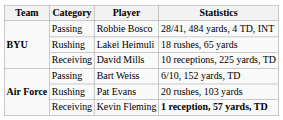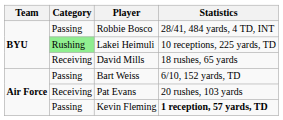(68, 44) no background -> (68, 44) lightgreen background
(199, 44) 18 rushes, 65 yards -> (218, 44) 10 receptions, 225 yards, TD
(218, 60) 10 receptions, 225 yards, TD -> (199, 60) 18 rushes, 65 yards
(68, 91) Rushing -> (72, 91) Receiving
(72, 107) Receiving -> (67, 107) Passing
